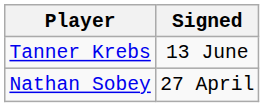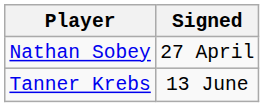rows swapped: (80, 85) <-> (80, 53)
